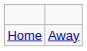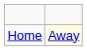(64, 35) no background -> (64, 35) lightyellow background
